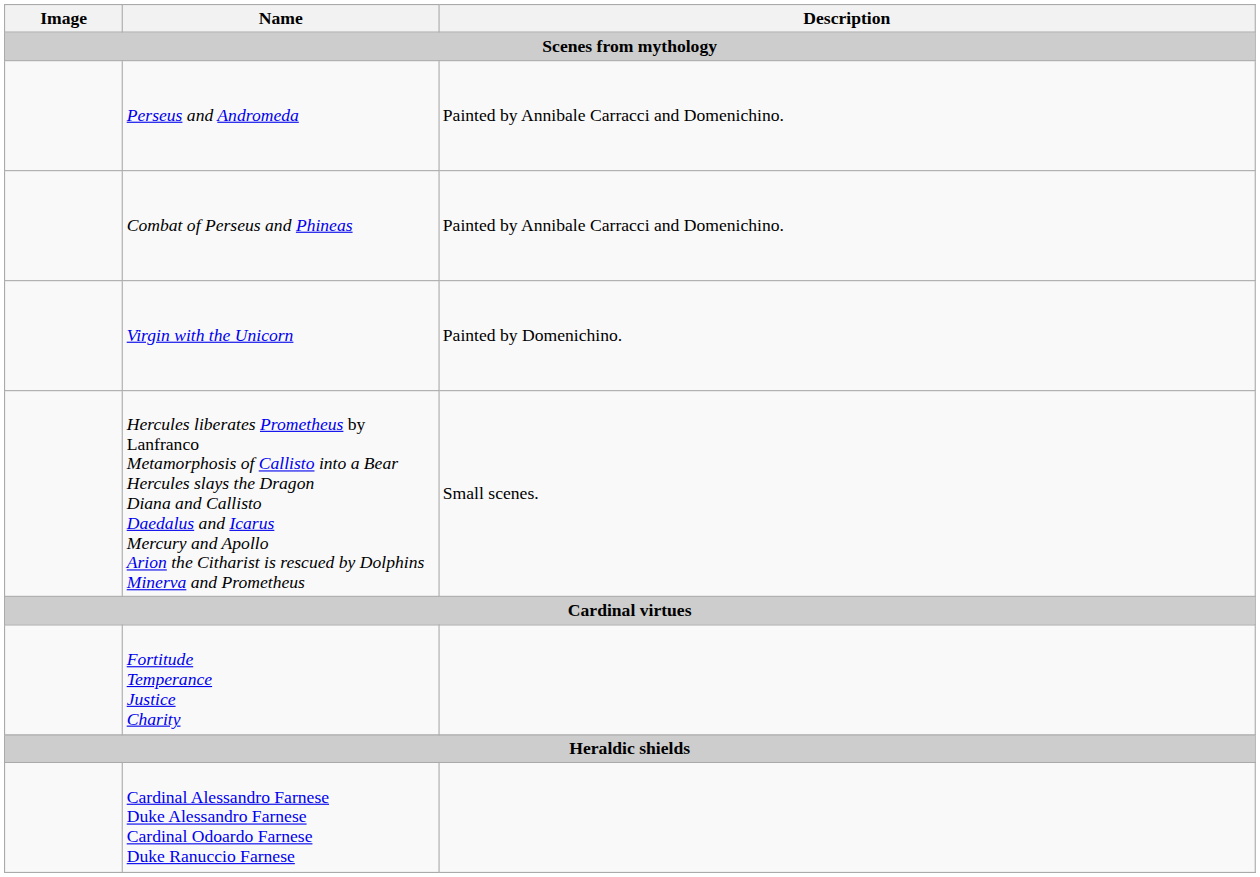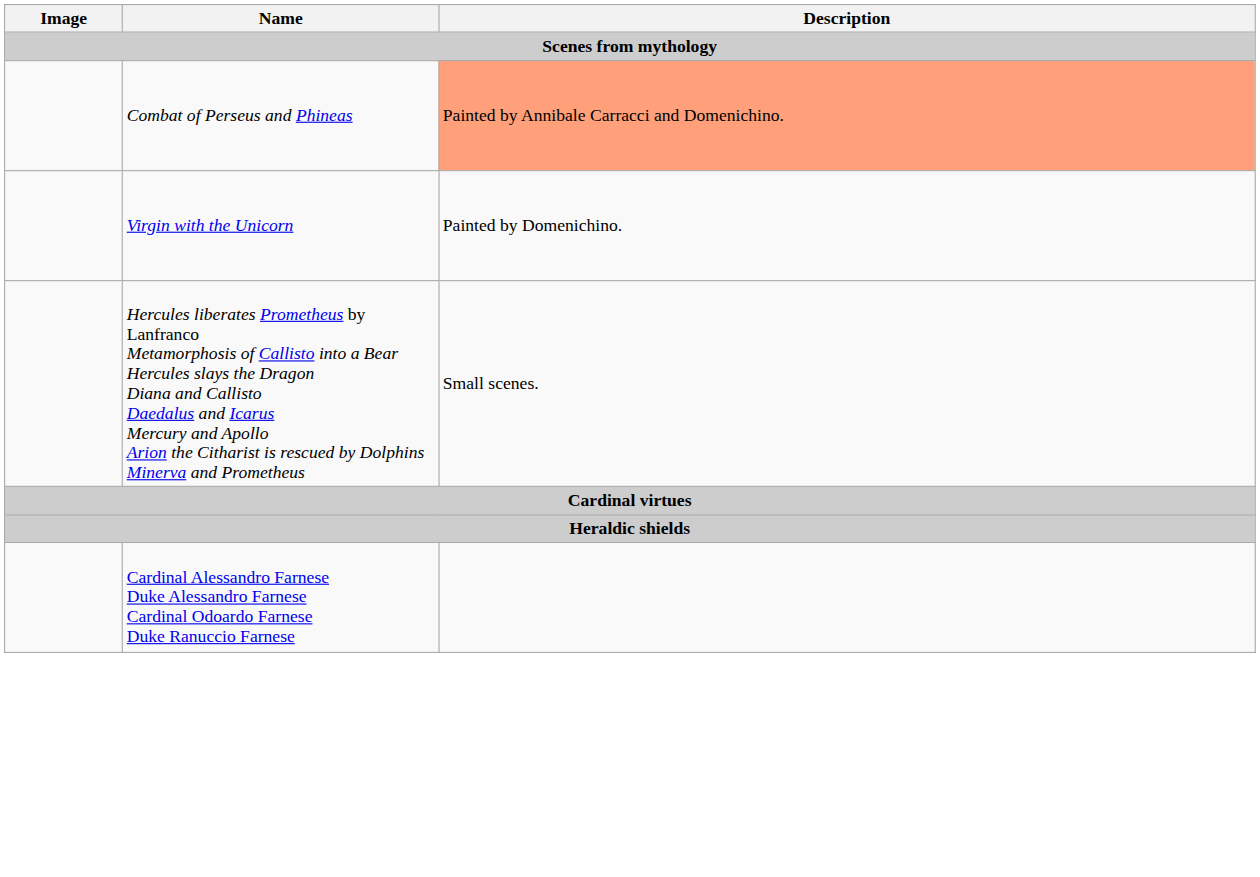- row: (213, 115)
(613, 225) no background -> (613, 115) lightsalmon background
- row: (169, 689)
